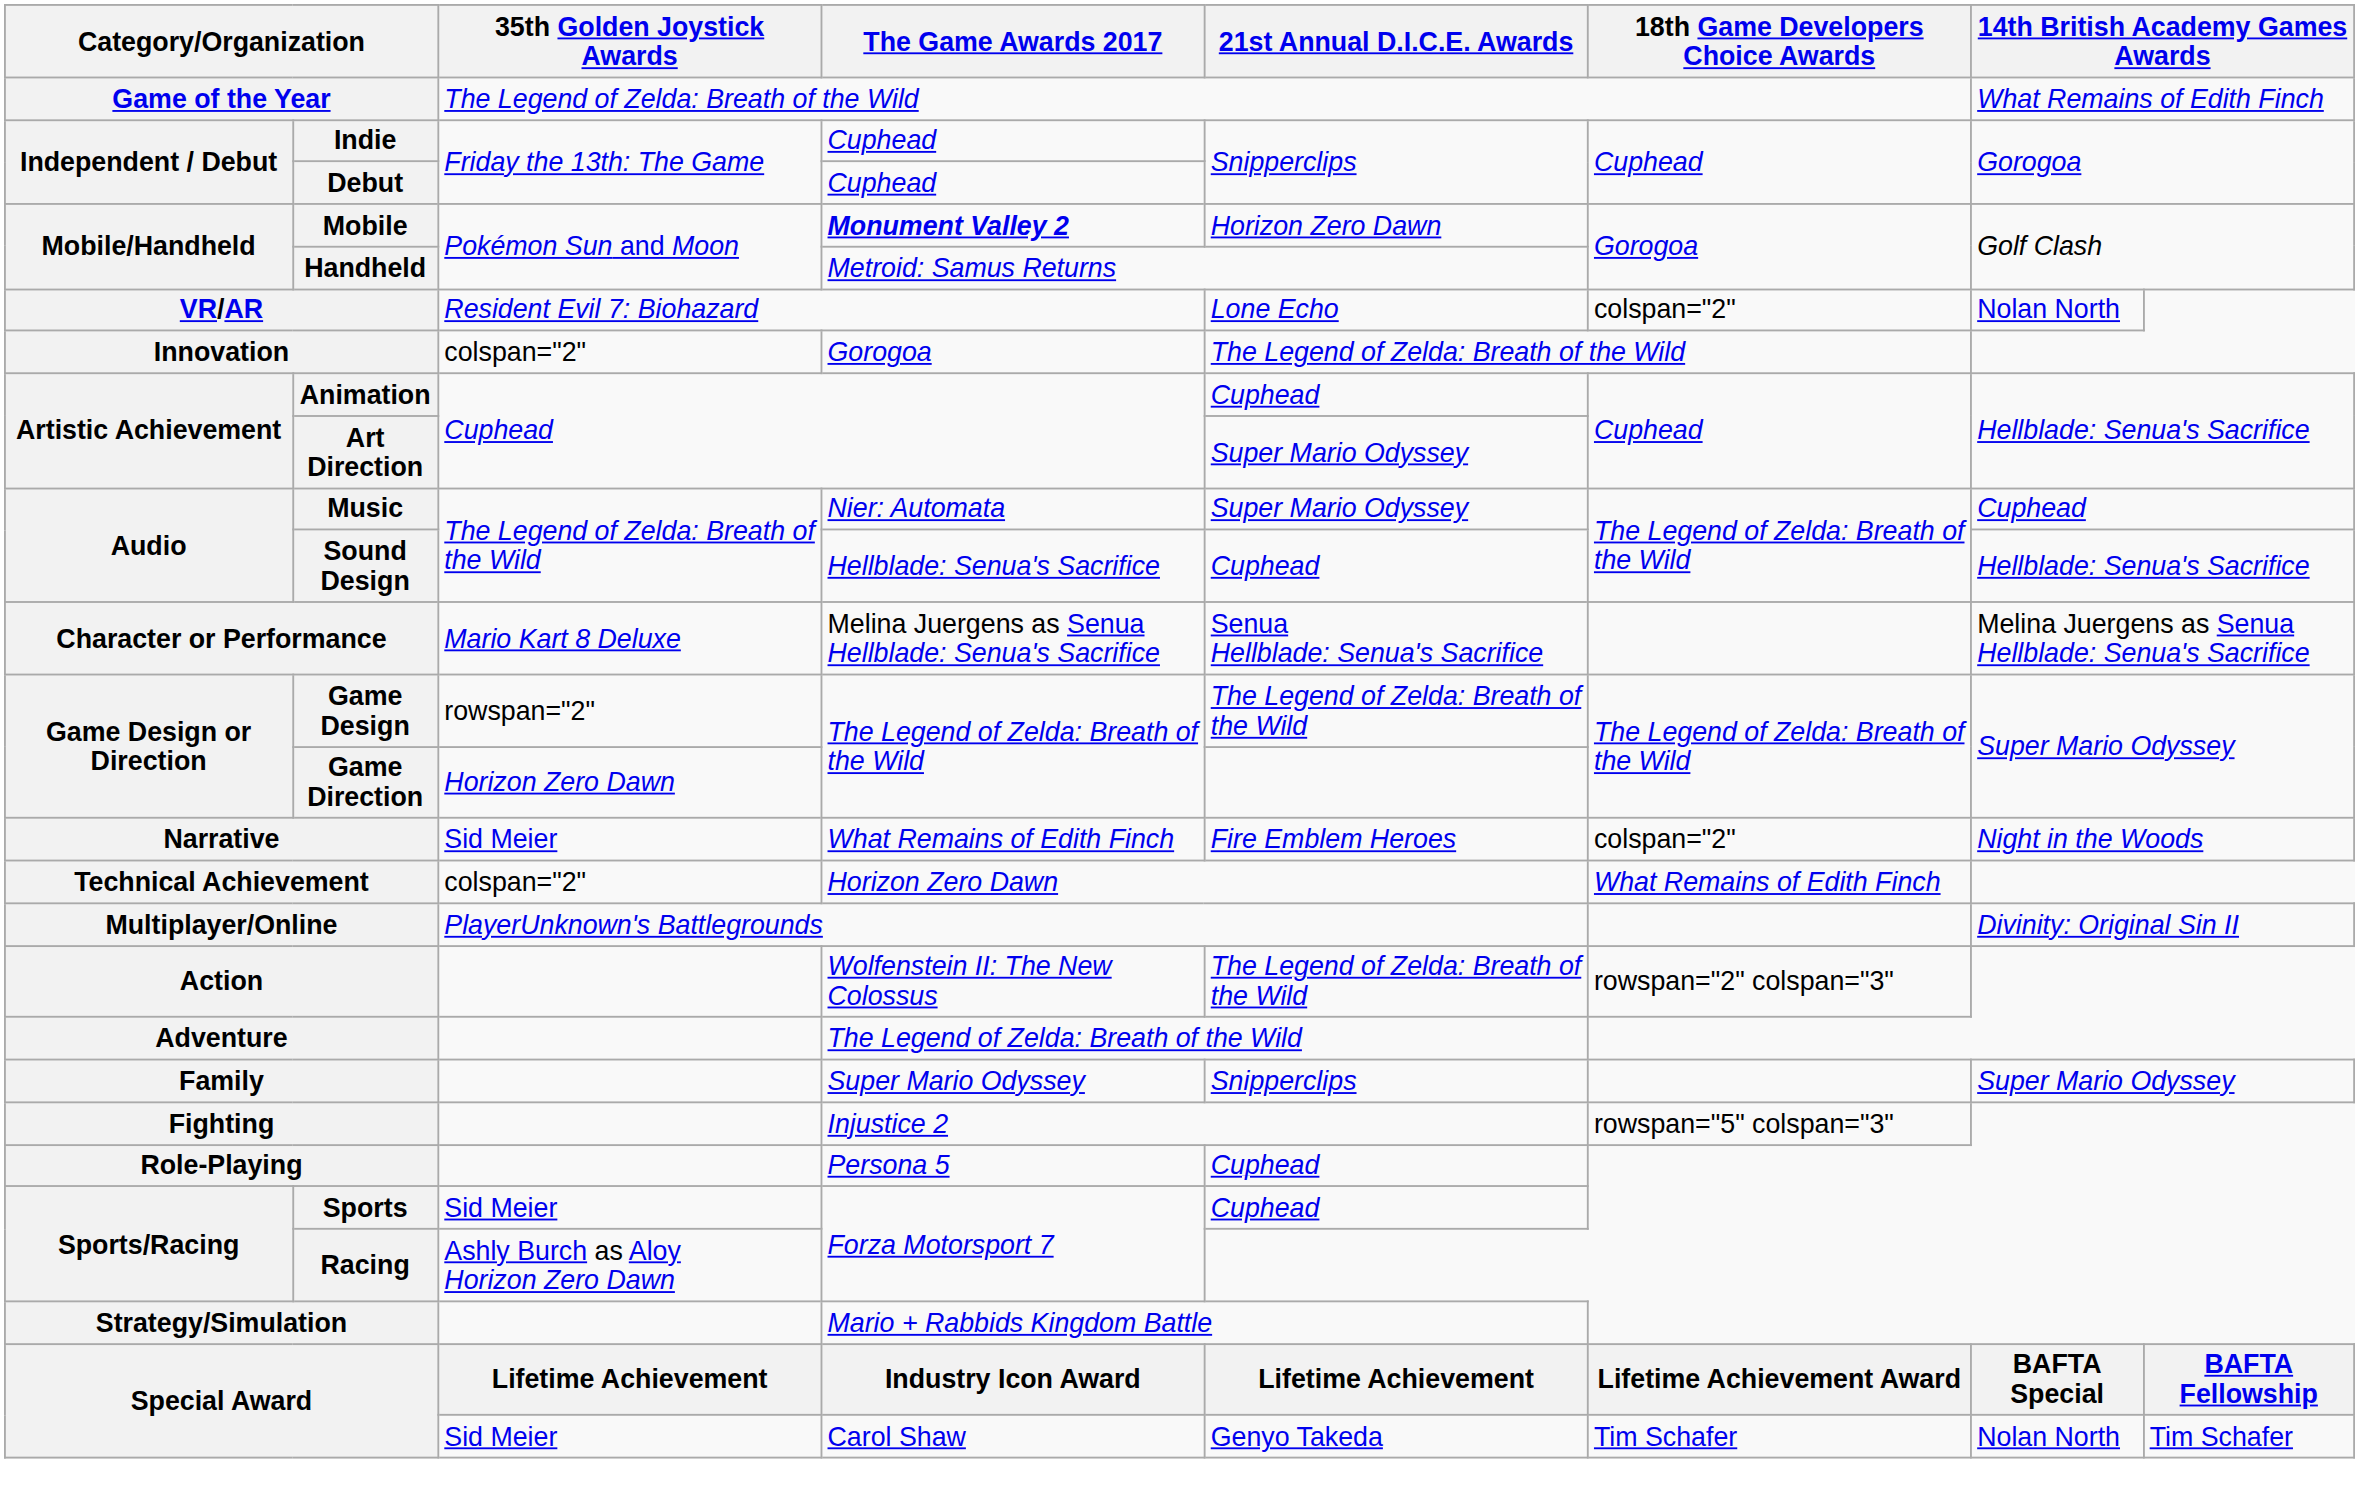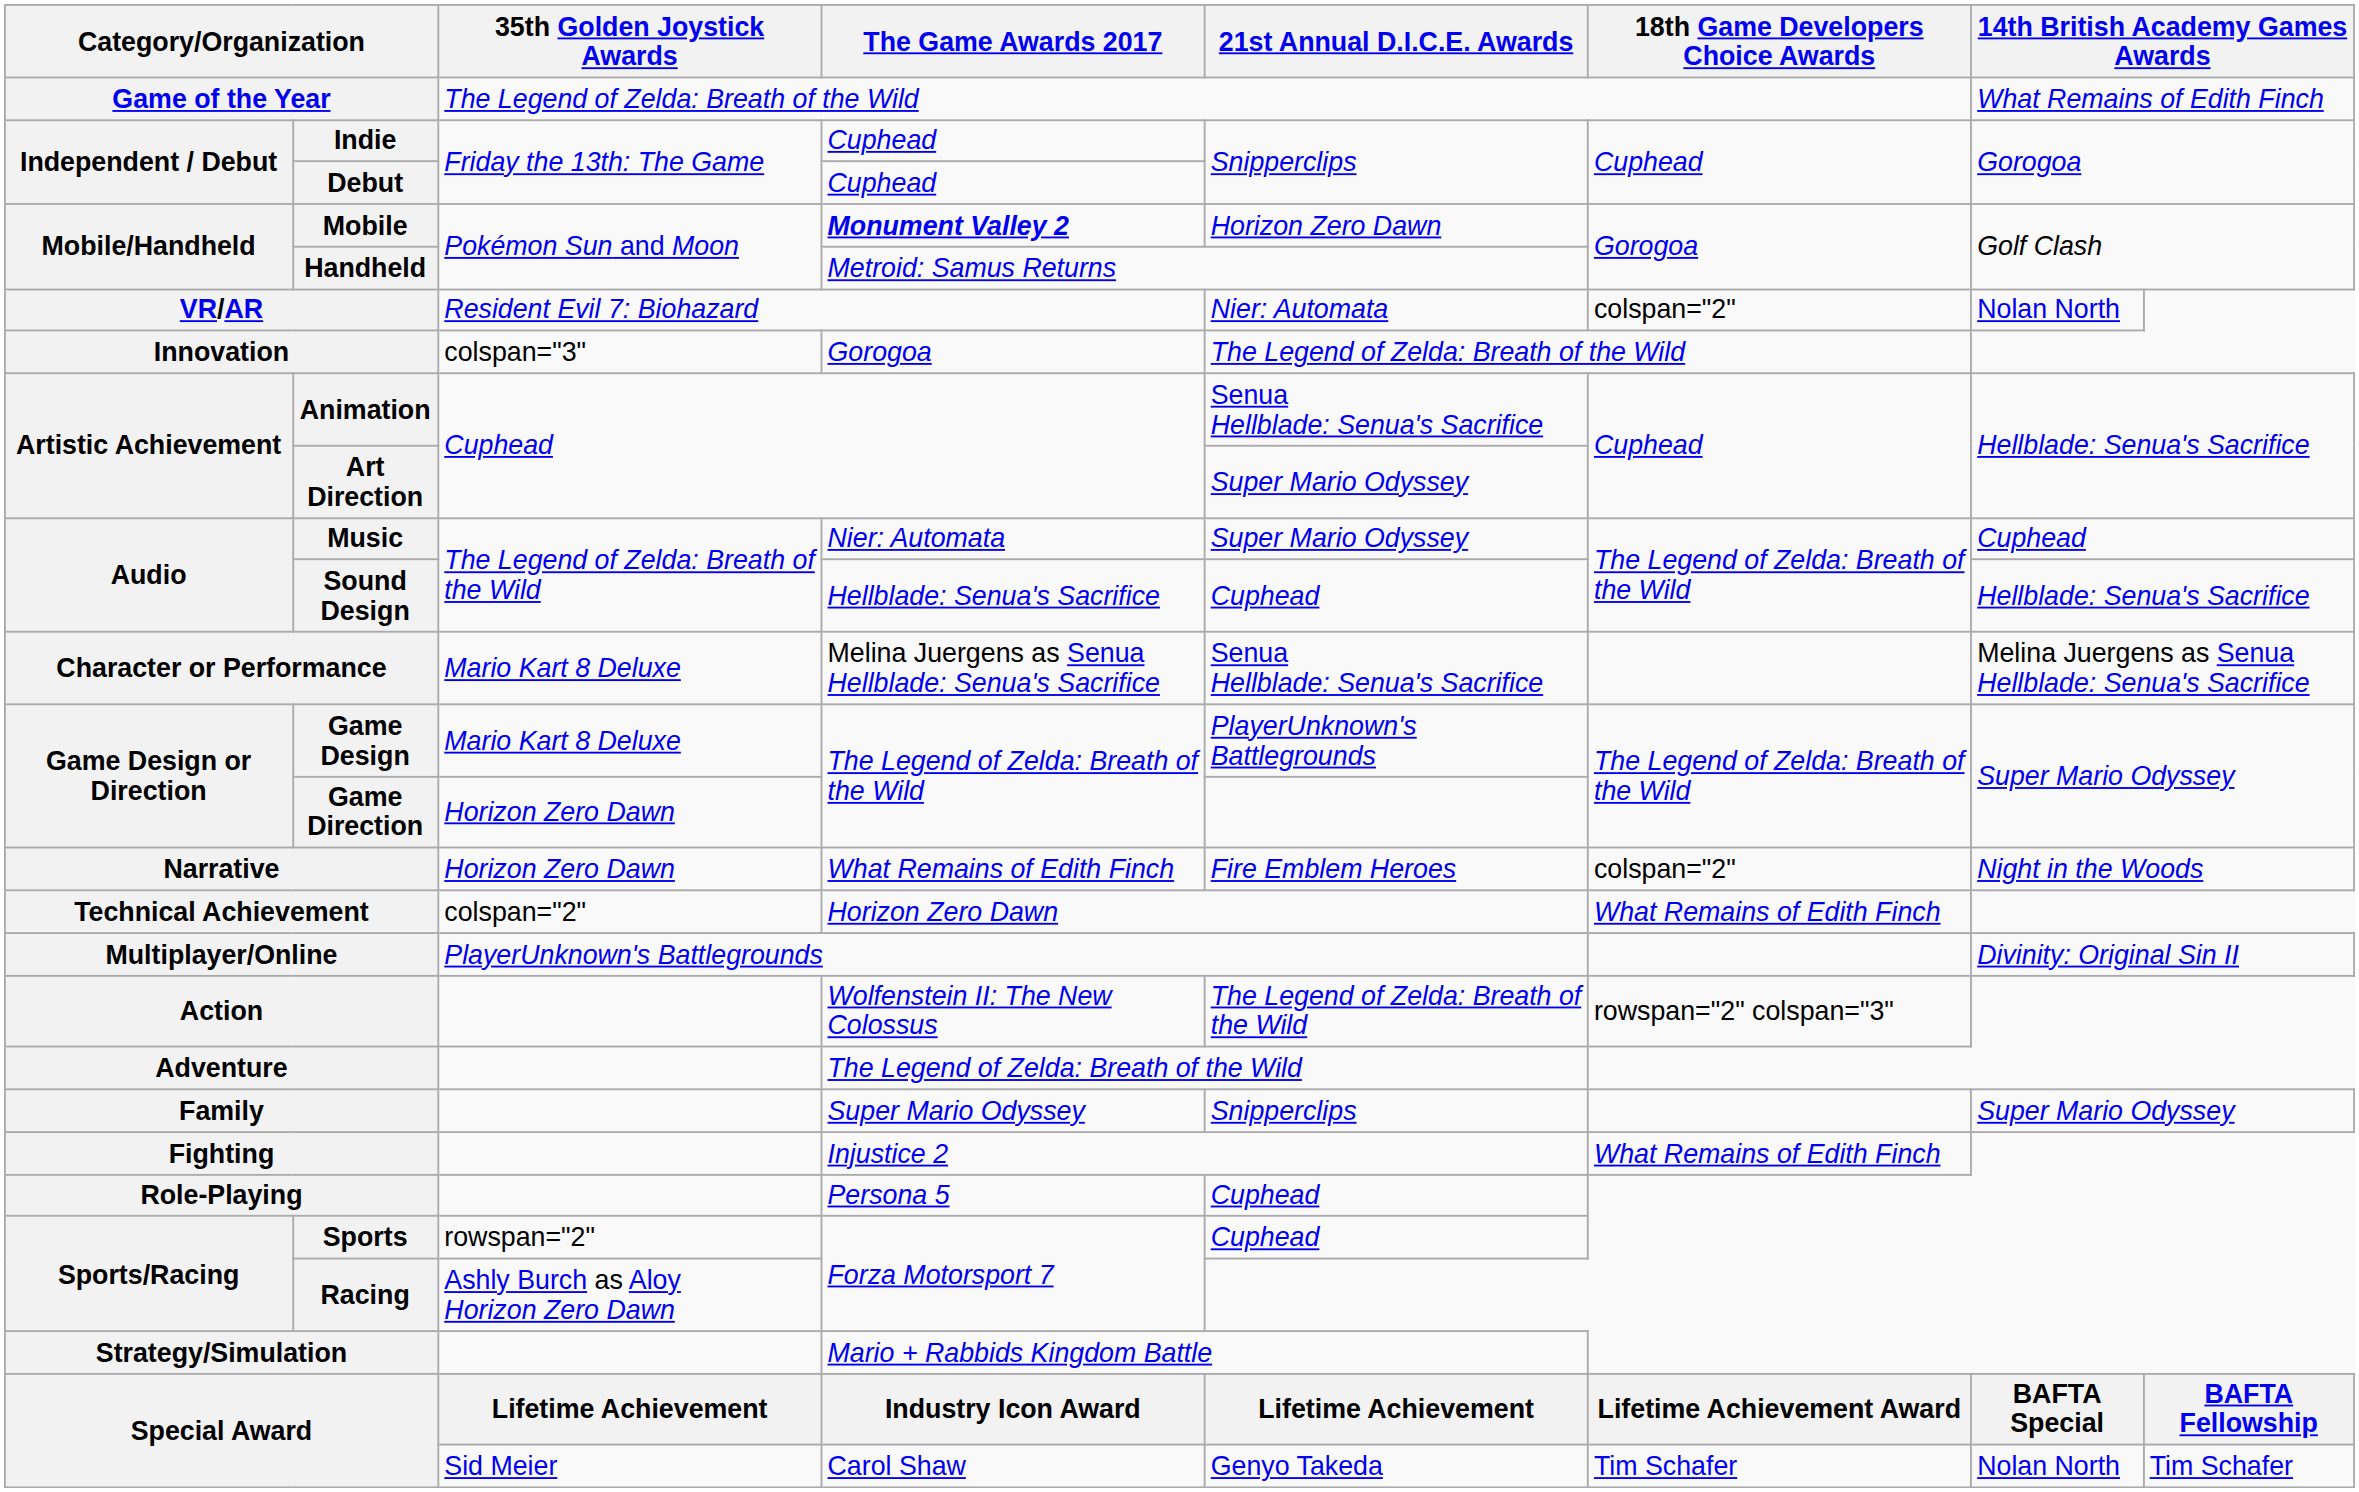(1275, 310) Lone Echo -> (1300, 310) Nier: Automata
(515, 352) colspan="2" -> (515, 352) colspan="3"
(1265, 394) Cuphead -> (1377, 409) Senua Hellblade: Senua's Sacrifice
(520, 710) rowspan="2" -> (563, 740) Mario Kart 8 Deluxe
(1396, 710) The Legend of Zelda: Breath of the Wild -> (1314, 740) PlayerUnknown's Battlegrounds
(501, 839) Sid Meier -> (560, 869) Horizon Zero Dawn
(1744, 1123) rowspan="5" colspan="3" -> (1767, 1153) What Remains of Edith Finch
(501, 1208) Sid Meier -> (520, 1237) rowspan="2"
